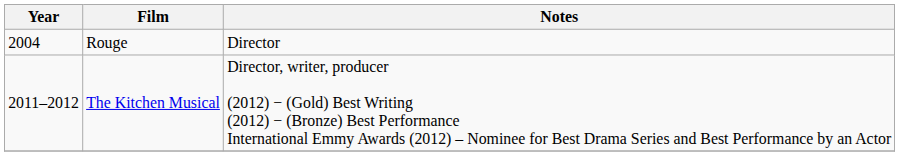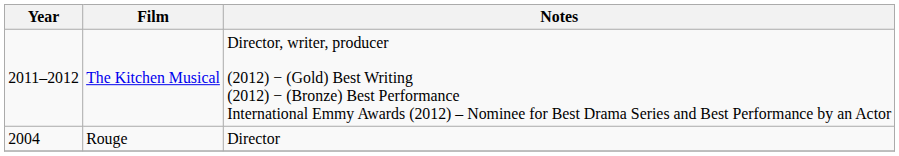rows swapped: (107, 42) <-> (153, 102)
